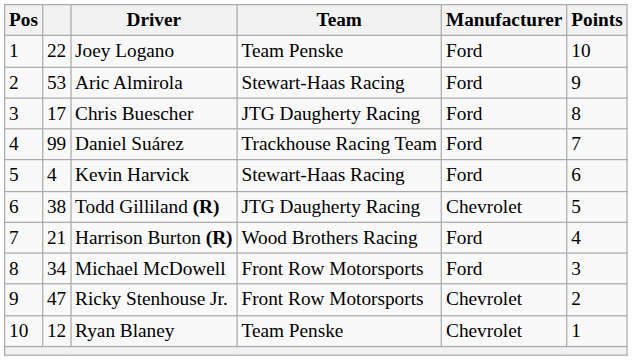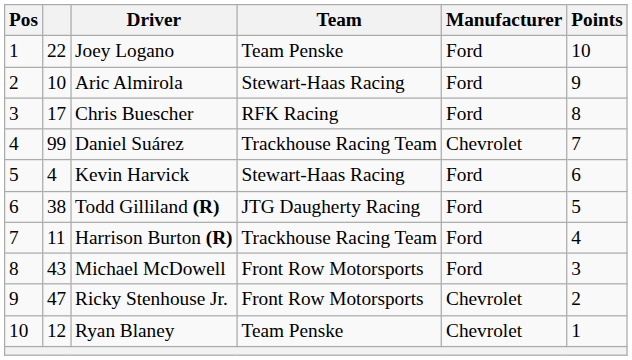(57, 81) 53 -> (57, 81) 10
(331, 112) JTG Daugherty Racing -> (290, 112) RFK Racing
(464, 143) Ford -> (484, 143) Chevrolet
(484, 206) Chevrolet -> (464, 206) Ford
(57, 237) 21 -> (56, 237) 11
(330, 237) Wood Brothers Racing -> (339, 237) Trackhouse Racing Team
(57, 268) 34 -> (57, 268) 43
